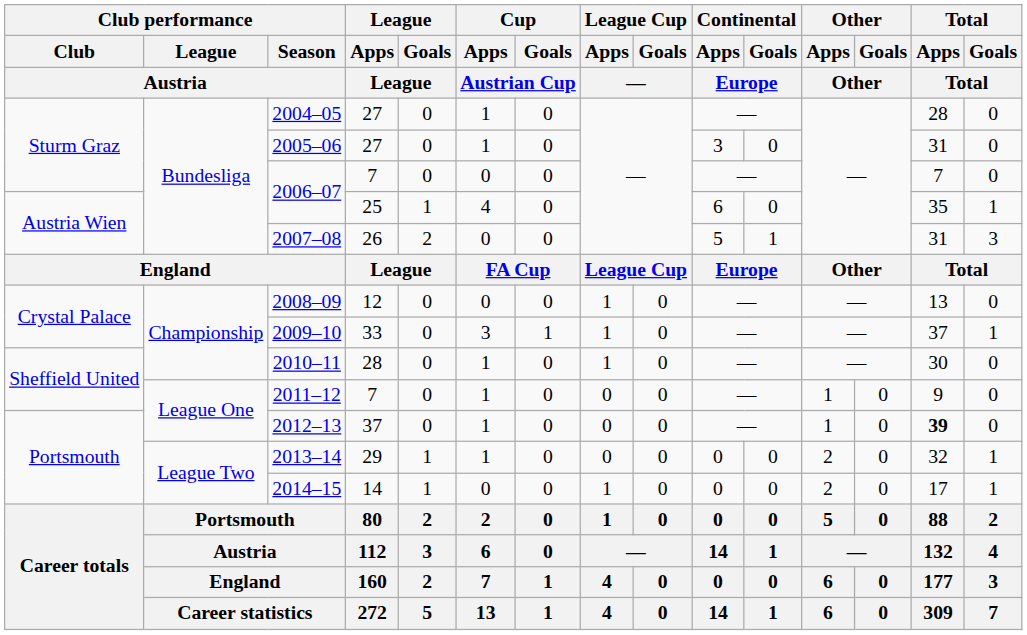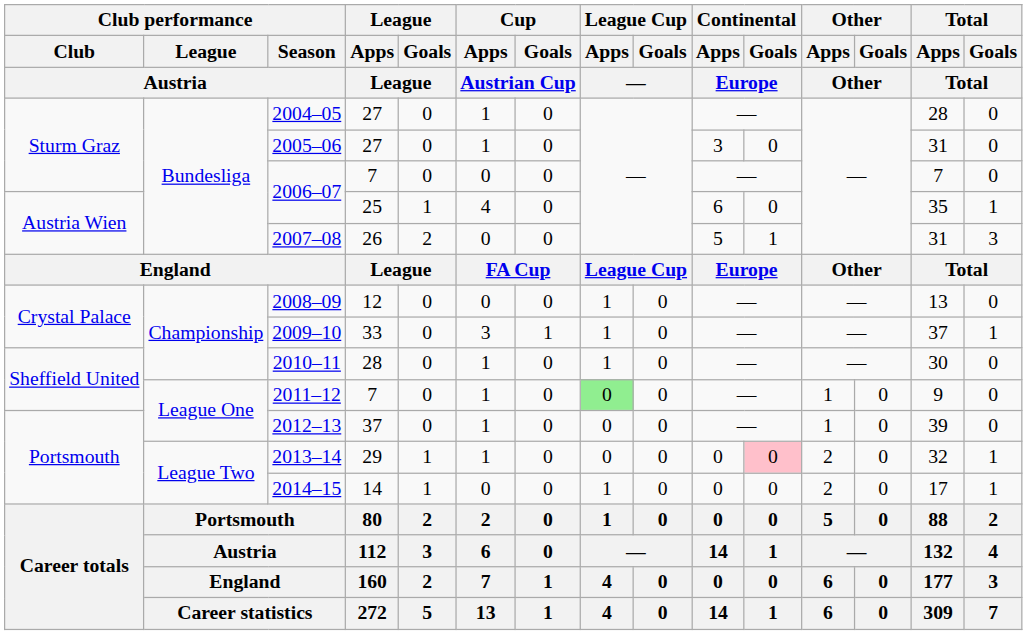(607, 394) no background -> (607, 394) lightgreen background
(938, 425) bold -> (938, 425) normal
(773, 457) no background -> (773, 457) pink background
